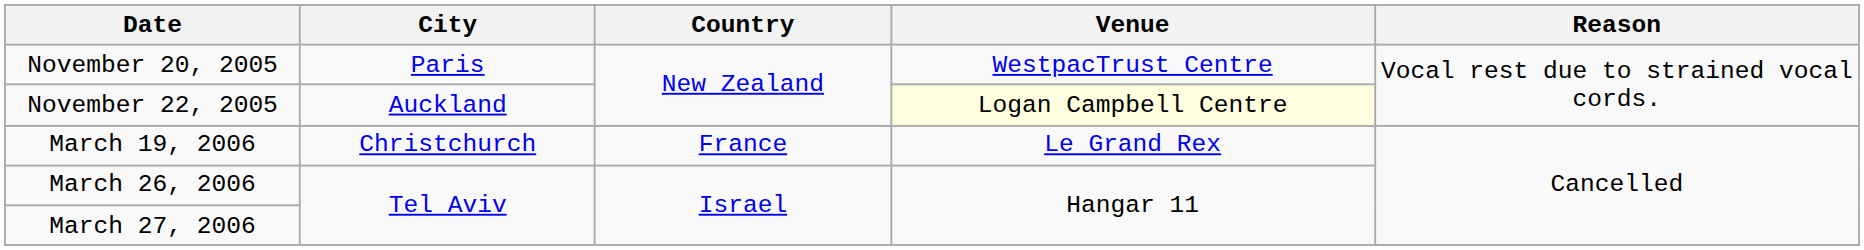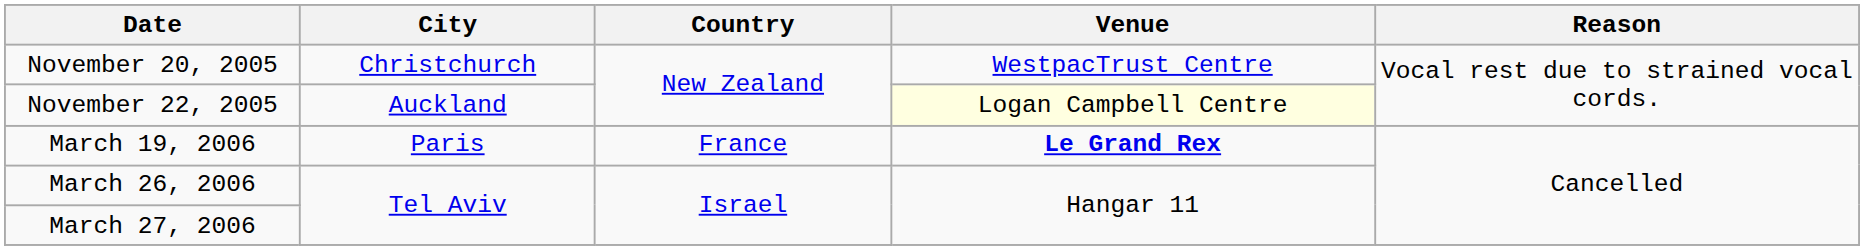(448, 65) Paris -> (448, 65) Christchurch
(448, 145) Christchurch -> (448, 145) Paris
(1133, 145) normal -> (1133, 145) bold
